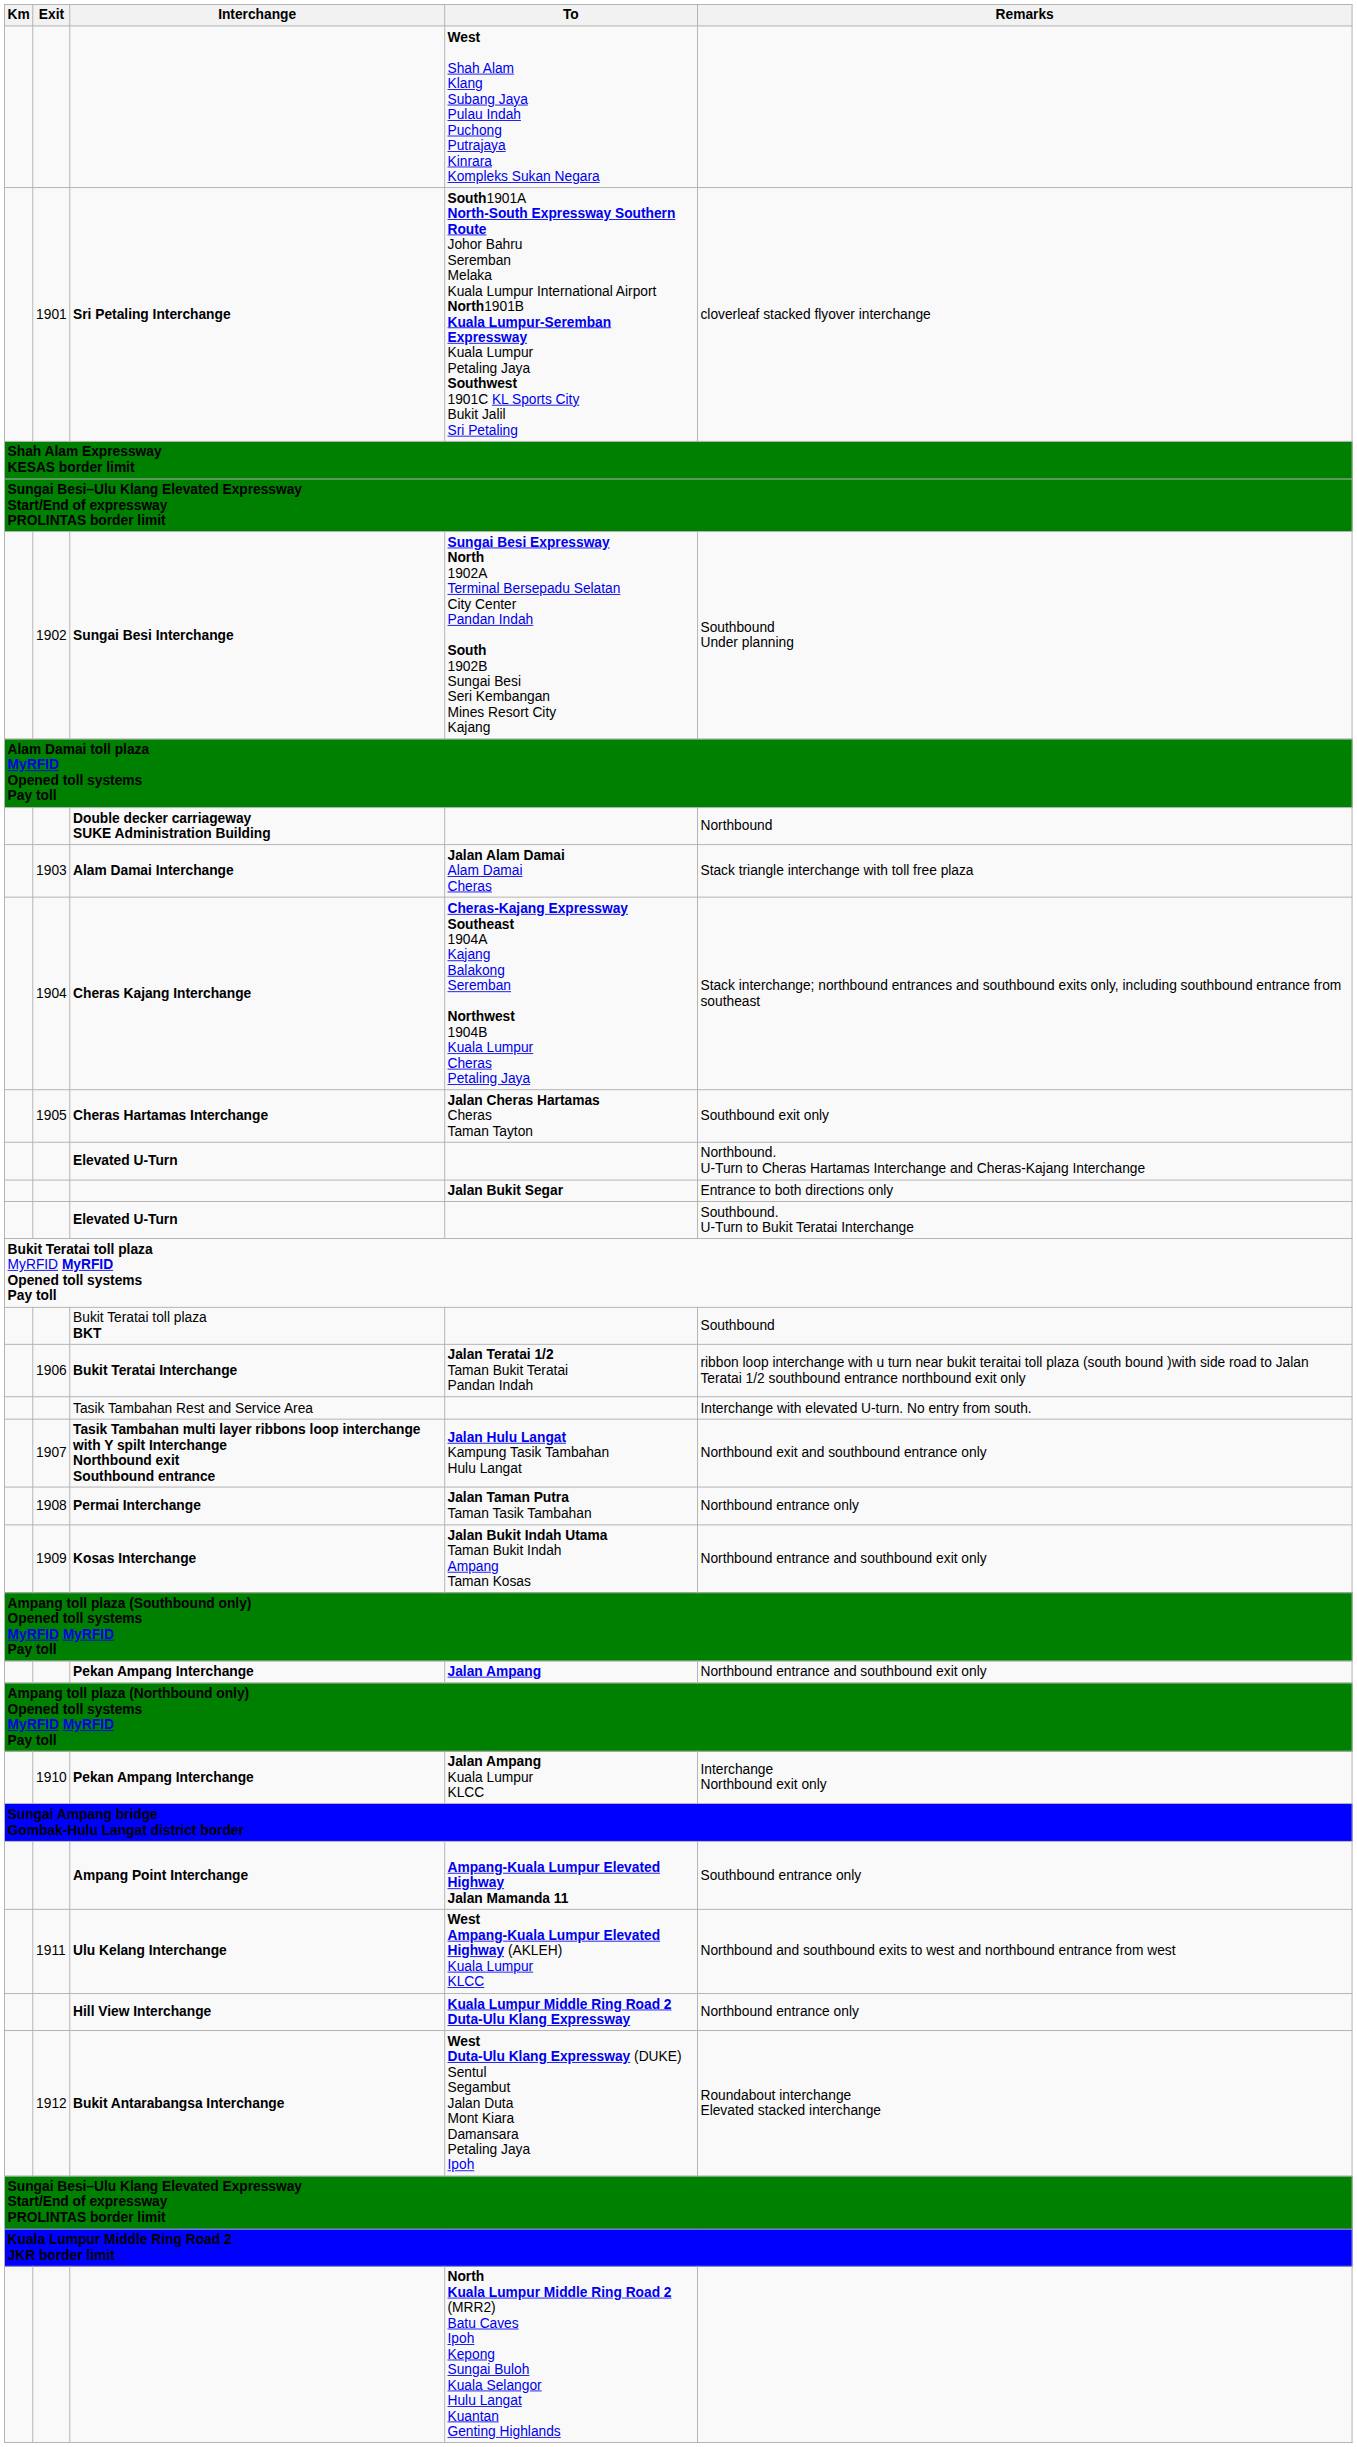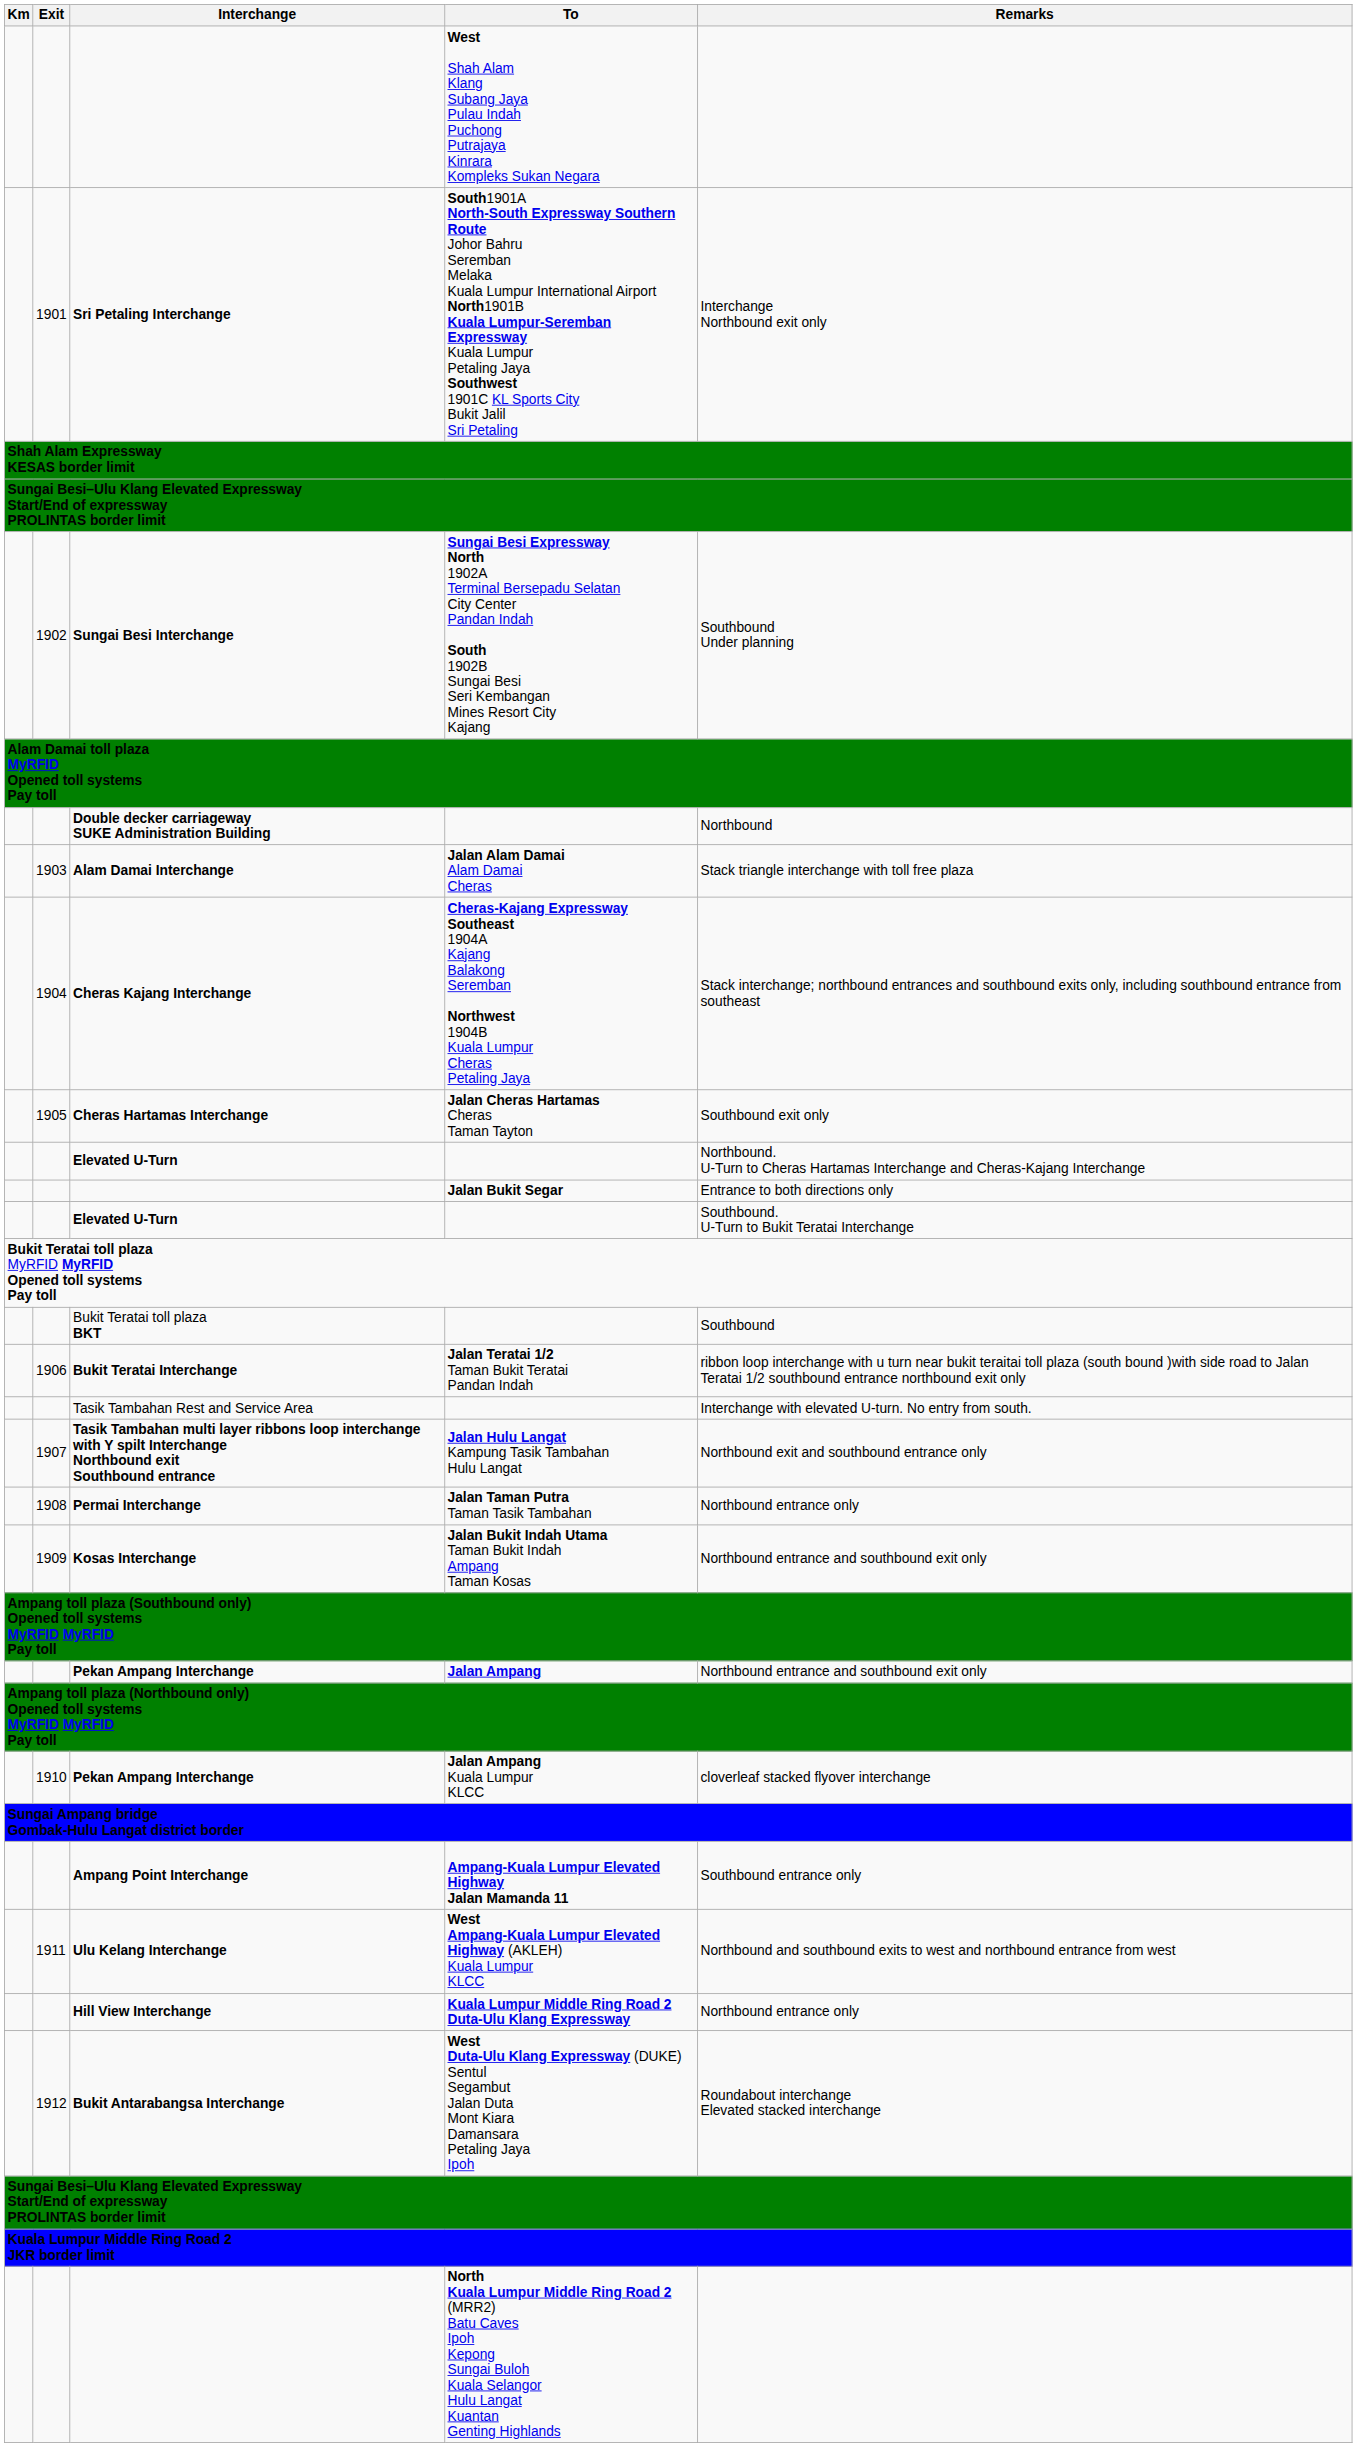(816, 314) cloverleaf stacked flyover interchange -> (764, 314) Interchange Northbound exit only
(764, 1777) Interchange Northbound exit only -> (816, 1777) cloverleaf stacked flyover interchange
